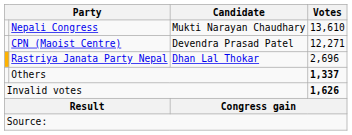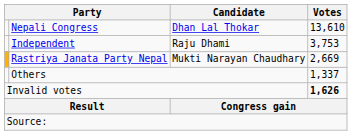(239, 28) Mukti Narayan Chaudhary -> (216, 28) Dhan Lal Thokar
- row: (66, 44)
+ row: (43, 44)
(216, 59) Dhan Lal Thokar -> (239, 59) Mukti Narayan Chaudhary
(324, 59) 2,696 -> (324, 59) 2,669
(324, 75) bold -> (324, 75) normal
